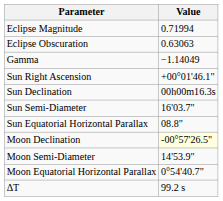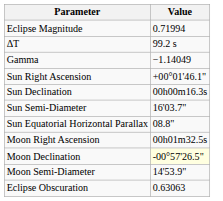rows swapped: (47, 44) <-> (13, 188)
+ row: (53, 140)
- row: (82, 172)
